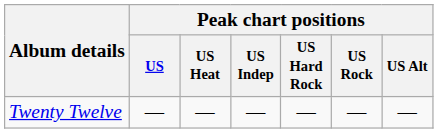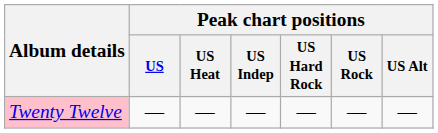(65, 112) no background -> (65, 112) pink background
